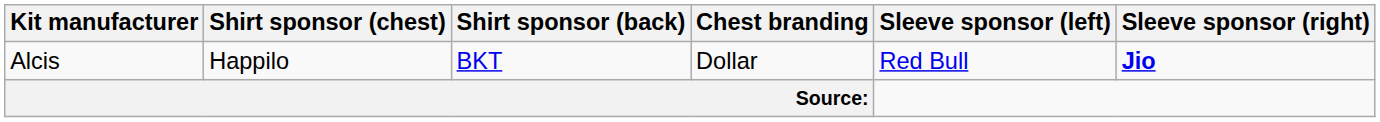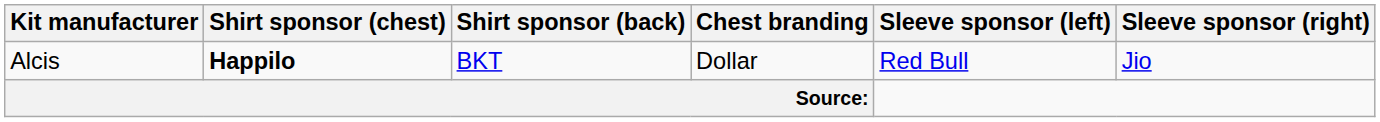(249, 60) normal -> (252, 60) bold
(1139, 60) bold -> (1137, 60) normal
